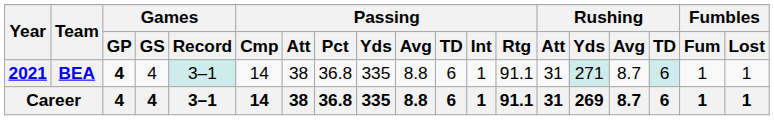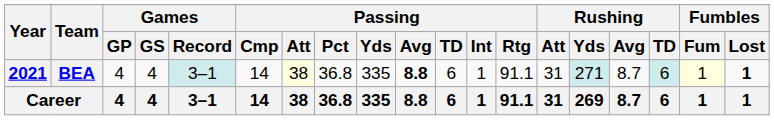(119, 73) bold -> (119, 73) normal
(298, 73) no background -> (298, 73) lightyellow background
(416, 73) normal -> (416, 73) bold
(702, 73) no background -> (702, 73) lightyellow background
(747, 73) normal -> (747, 73) bold
